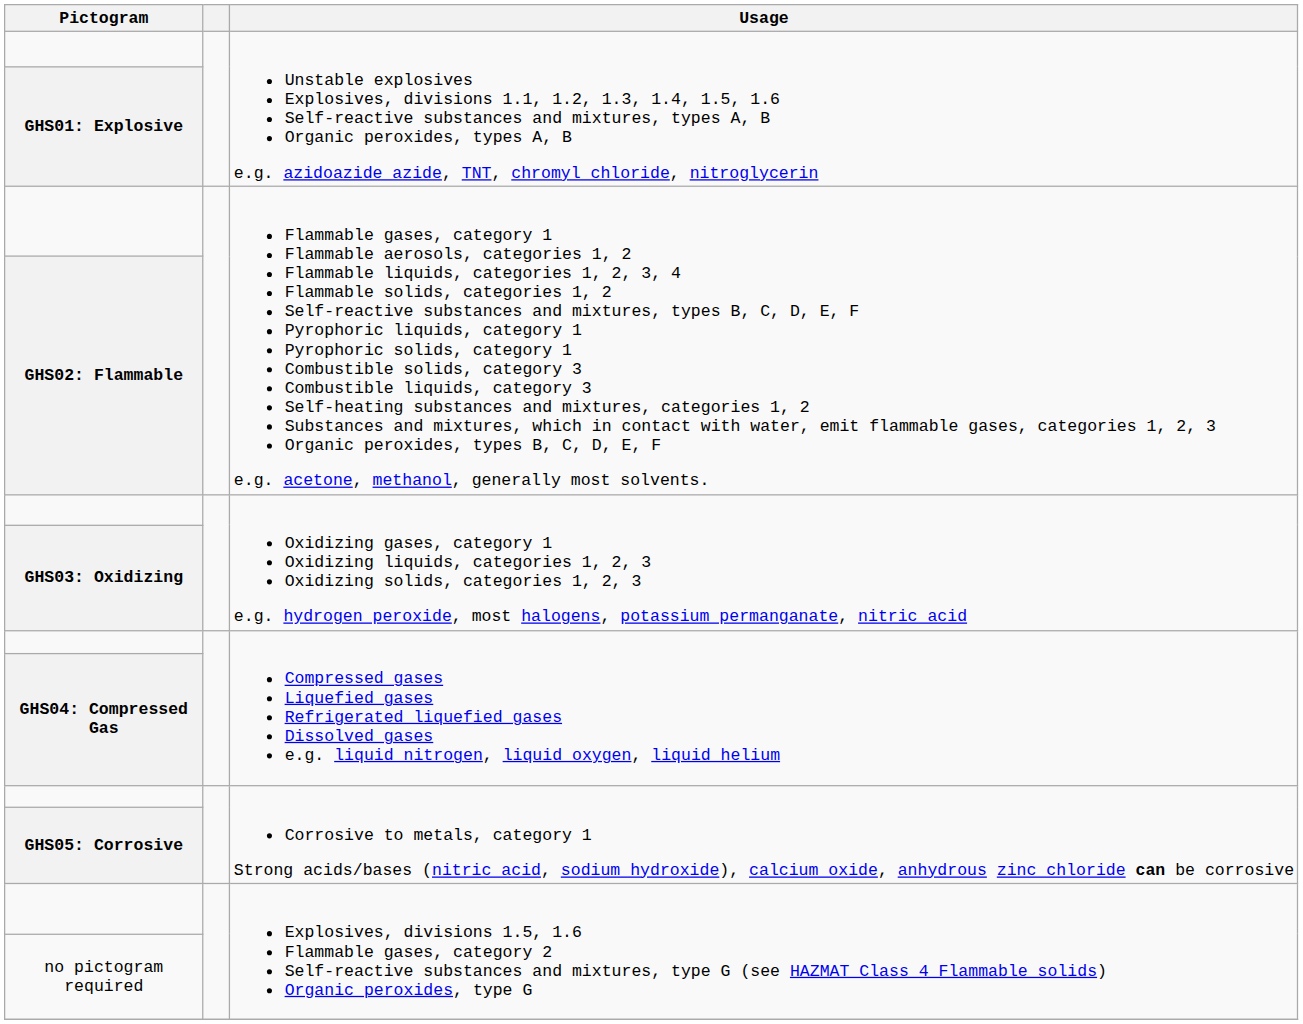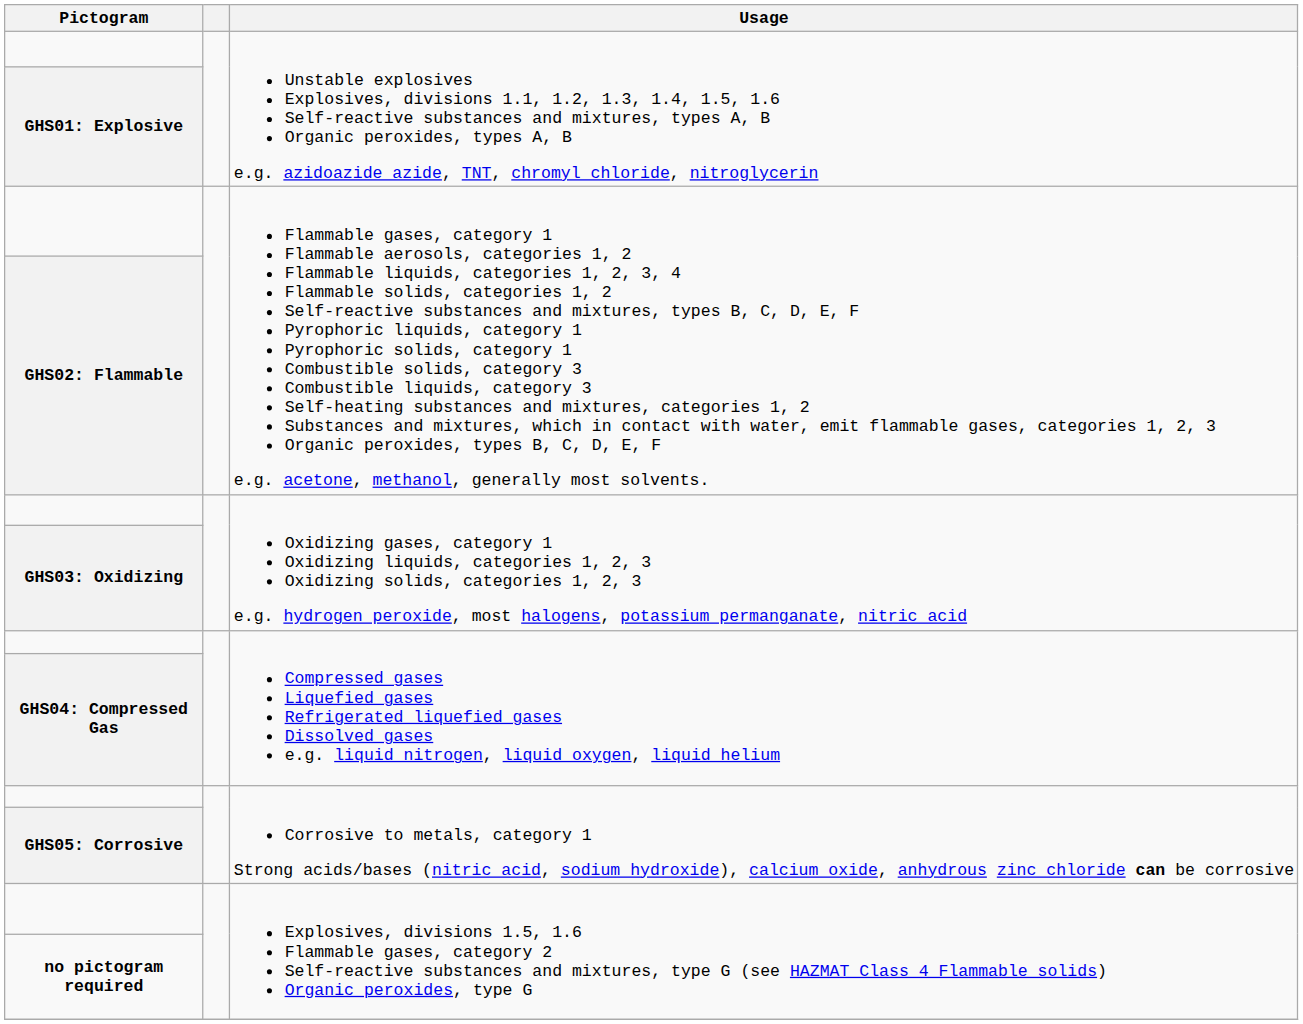(104, 977) normal -> (104, 977) bold
